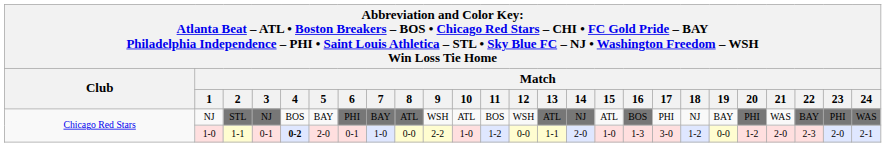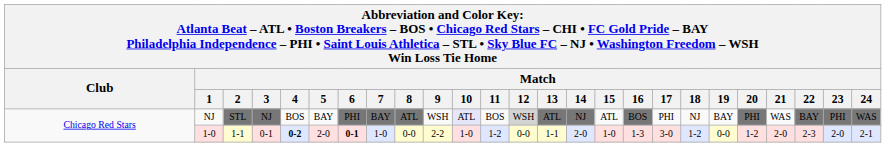(466, 117) no background -> (466, 117) lavender background
(523, 117) no background -> (523, 117) lightgrey background
(352, 133) normal -> (352, 133) bold
